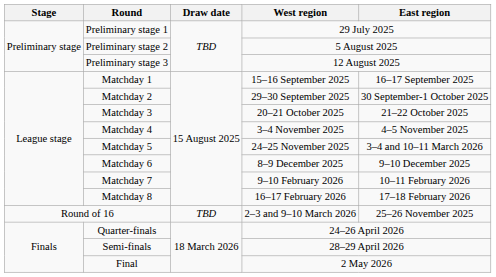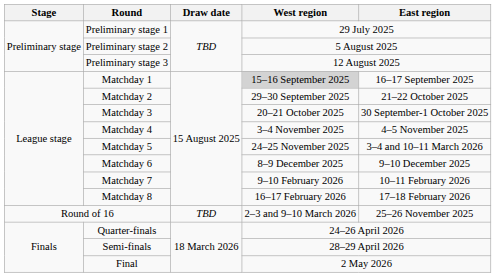(300, 79) no background -> (300, 79) lightgrey background
(425, 96) 30 September-1 October 2025 -> (425, 96) 21–22 October 2025
(425, 113) 21–22 October 2025 -> (425, 113) 30 September-1 October 2025
